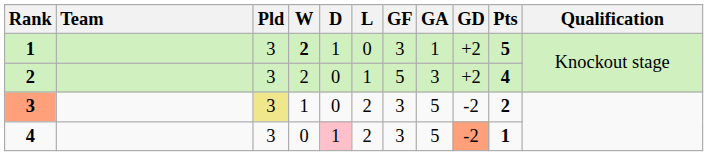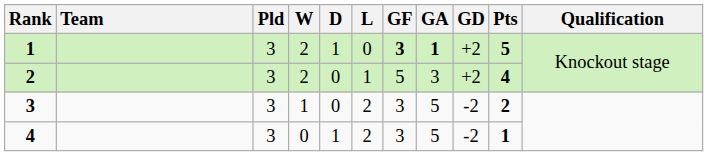(304, 48) bold -> (304, 48) normal
(400, 48) normal -> (400, 48) bold
(435, 48) normal -> (435, 48) bold
(30, 106) lightsalmon background -> (30, 106) no background
(271, 106) khaki background -> (271, 106) no background
(336, 135) pink background -> (336, 135) no background
(471, 135) lightsalmon background -> (471, 135) no background
